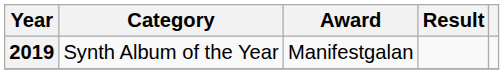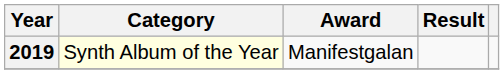(171, 52) no background -> (171, 52) lightyellow background
